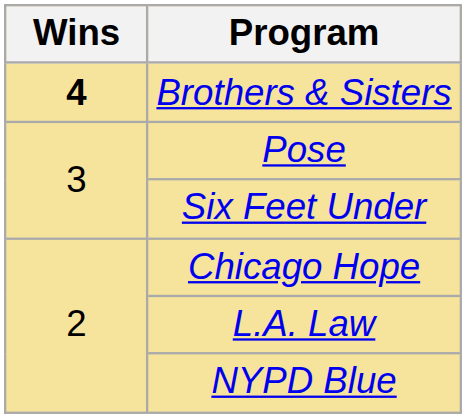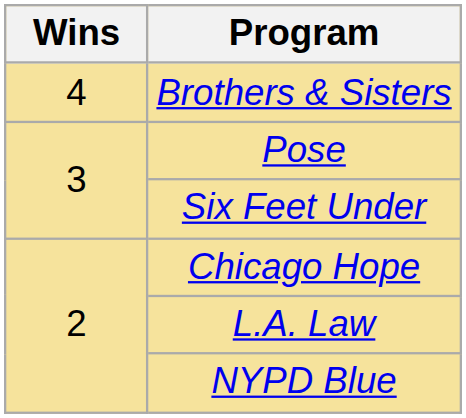(77, 91) bold -> (77, 91) normal
